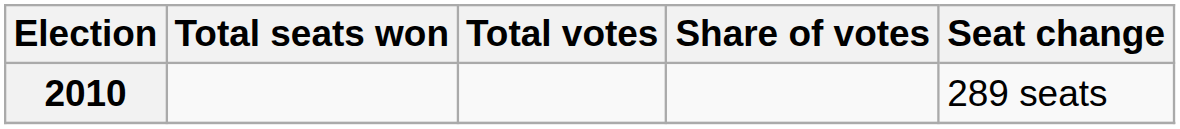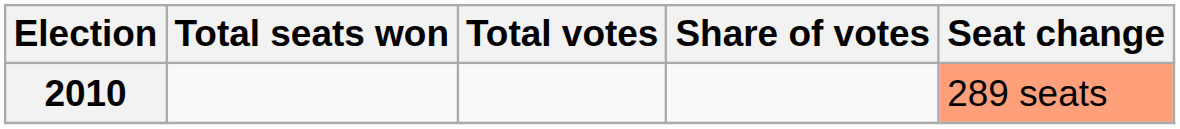(1027, 92) no background -> (1027, 92) lightsalmon background
